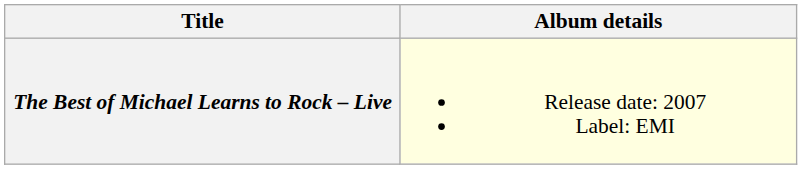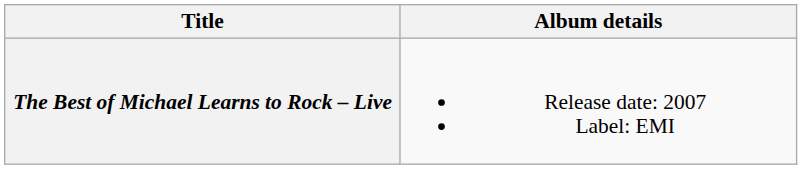(598, 113) lightyellow background -> (598, 113) no background
